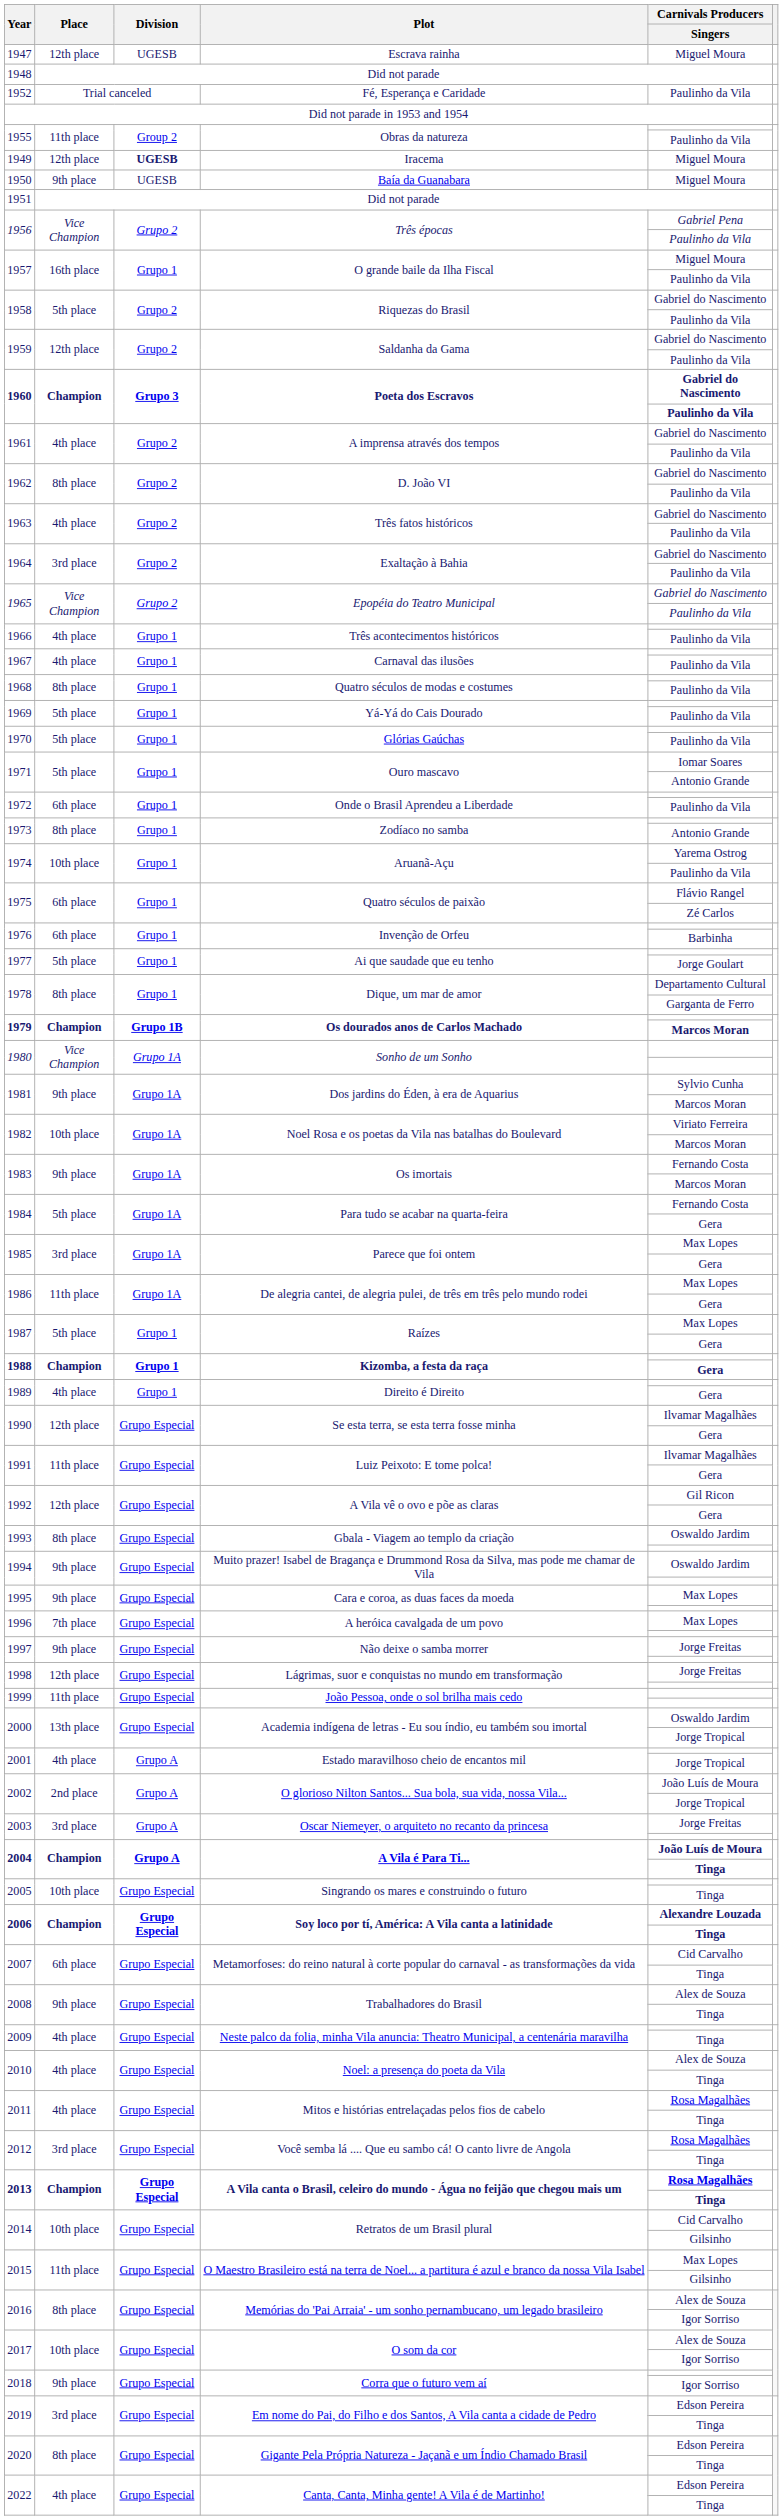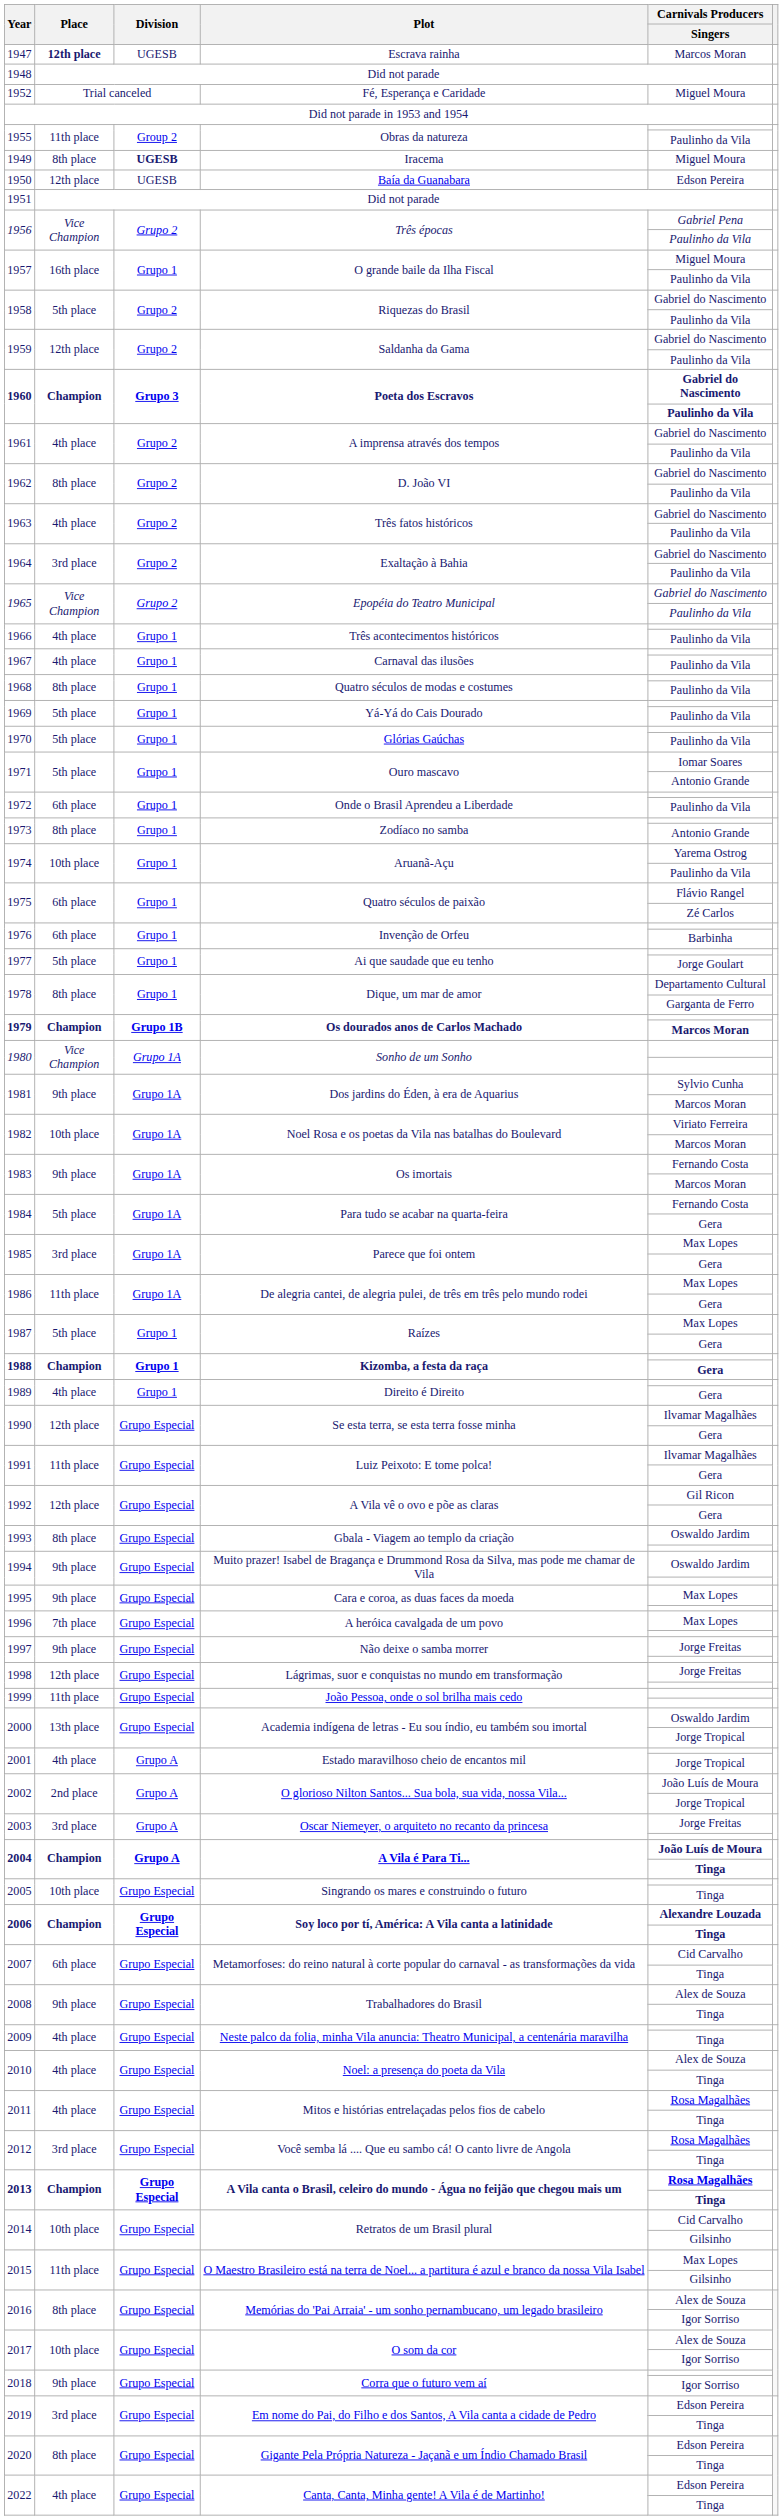(74, 54) normal -> (74, 54) bold
(710, 54) Miguel Moura -> (710, 54) Marcos Moran
(710, 93) Paulinho da Vila -> (710, 93) Miguel Moura
(74, 159) 12th place -> (74, 159) 8th place
(74, 179) 9th place -> (74, 179) 12th place
(710, 179) Miguel Moura -> (710, 179) Edson Pereira
